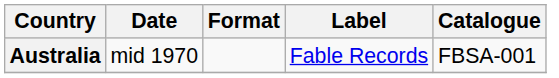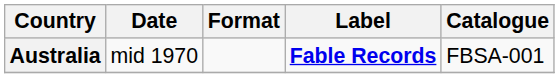(359, 55) normal -> (363, 55) bold
